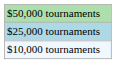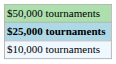(53, 31) normal -> (56, 31) bold
